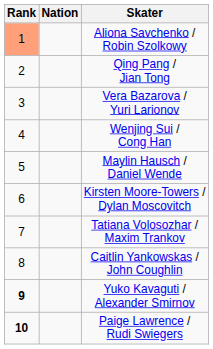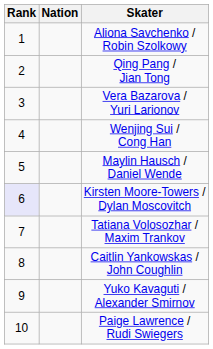(22, 39) lightsalmon background -> (22, 39) no background
(22, 199) no background -> (22, 199) lavender background
(22, 296) bold -> (22, 296) normal
(22, 328) bold -> (22, 328) normal
